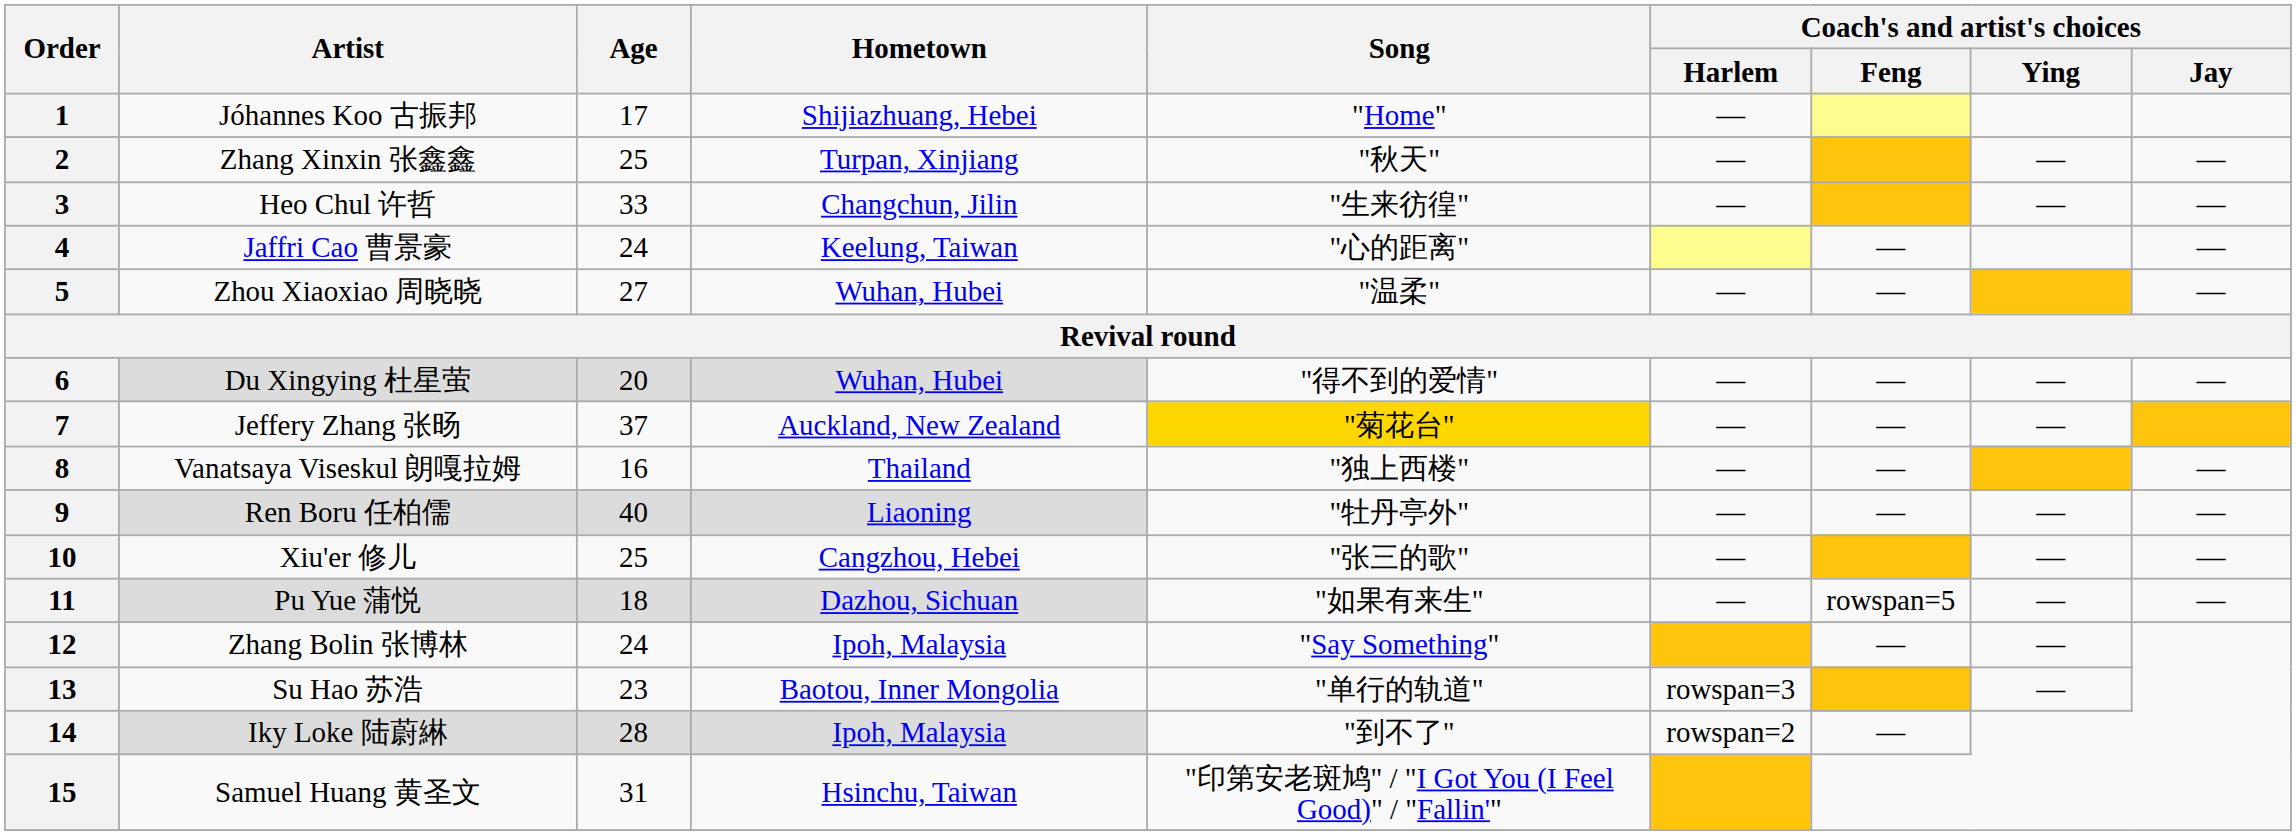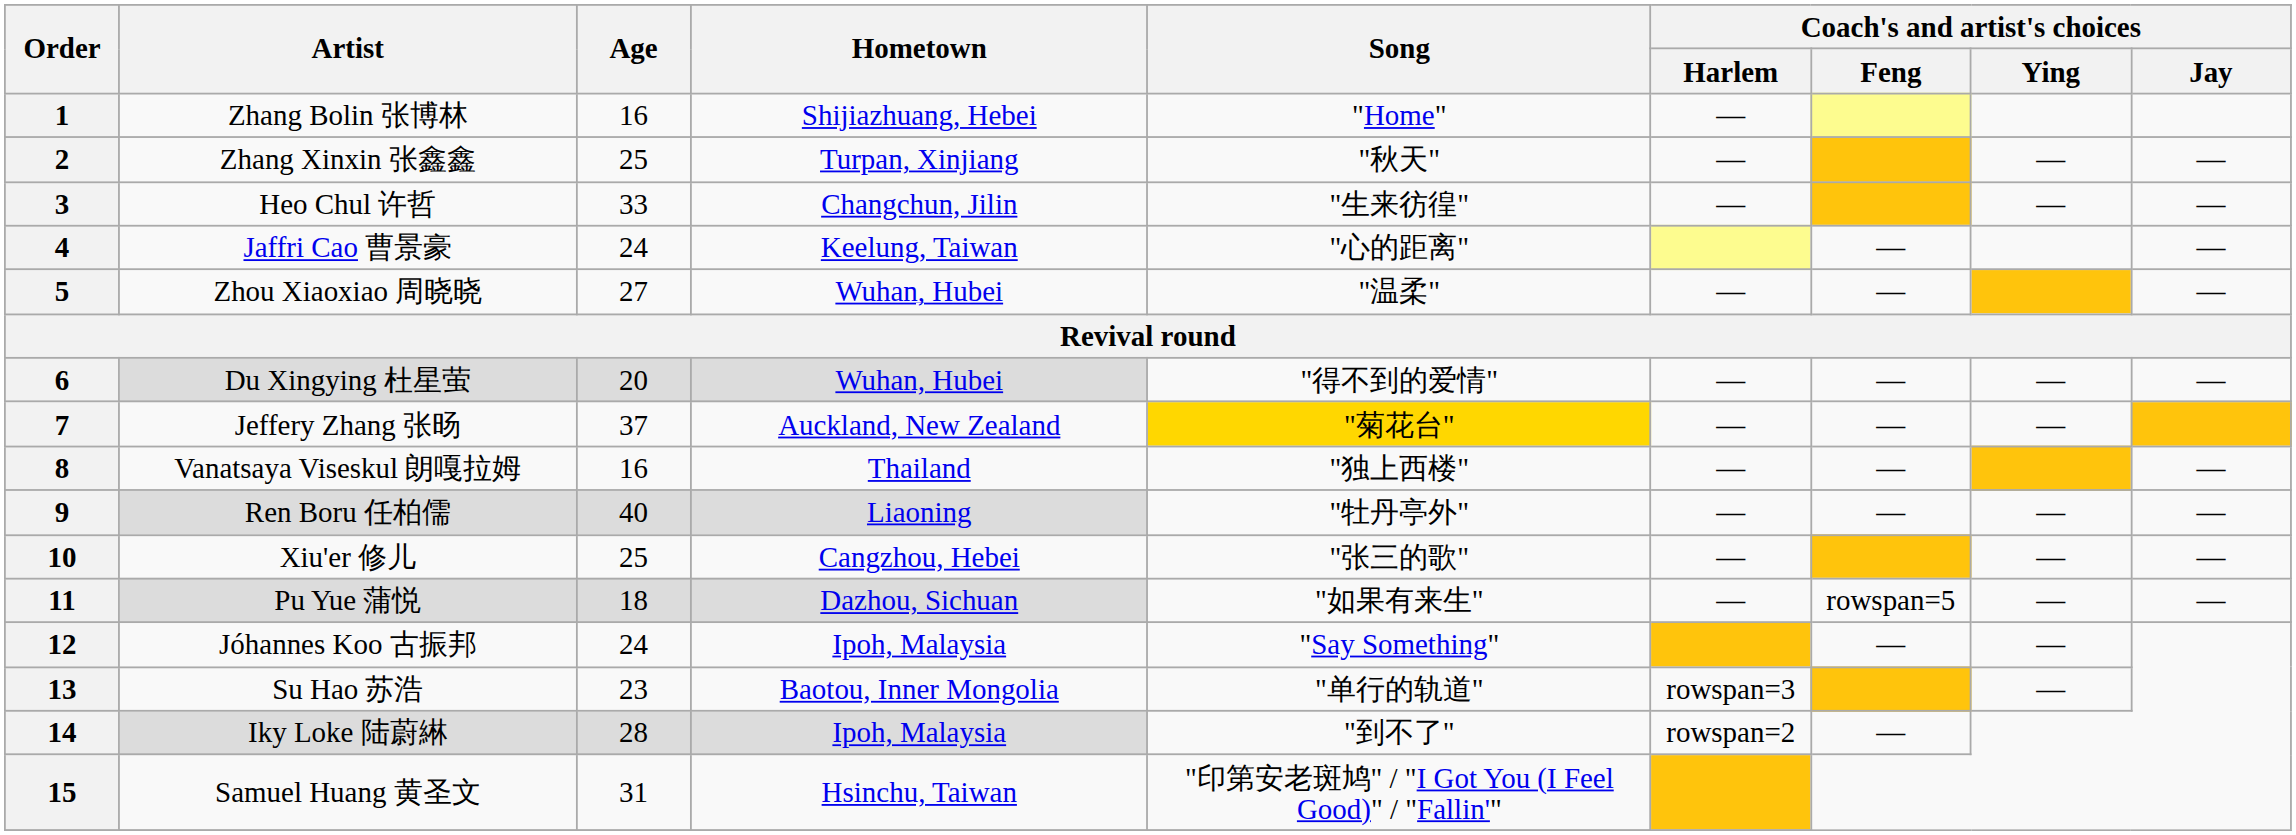(348, 115) Jóhannes Koo 古振邦 -> (348, 115) Zhang Bolin 张博林
(634, 115) 17 -> (634, 115) 16
(348, 645) Zhang Bolin 张博林 -> (348, 645) Jóhannes Koo 古振邦
